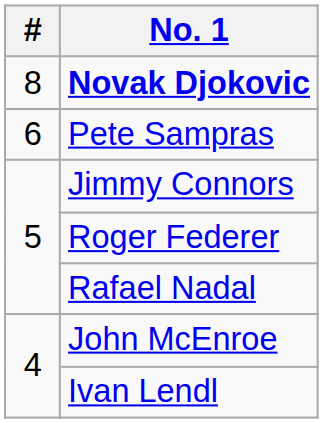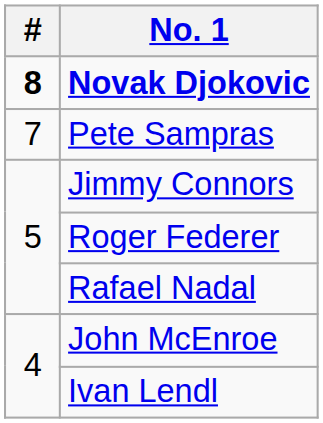(33, 82) normal -> (33, 82) bold
(33, 133) 6 -> (33, 133) 7
